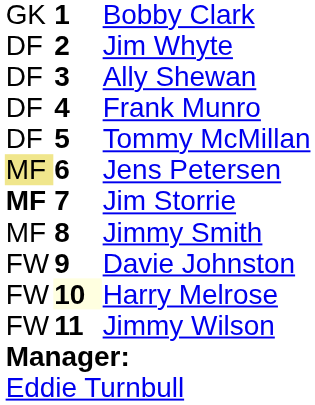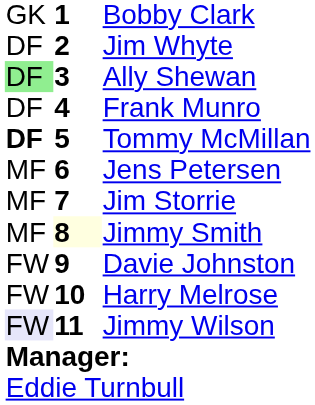(24, 77) no background -> (24, 77) lightgreen background
(24, 139) normal -> (24, 139) bold
(26, 170) khaki background -> (26, 170) no background
(26, 201) bold -> (26, 201) normal
(62, 232) no background -> (62, 232) lightyellow background
(70, 294) lightyellow background -> (70, 294) no background
(27, 325) no background -> (27, 325) lavender background
